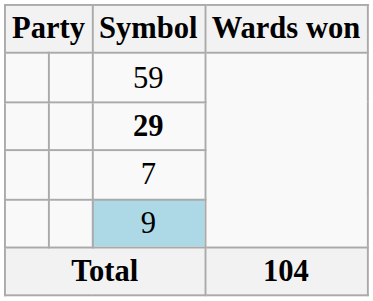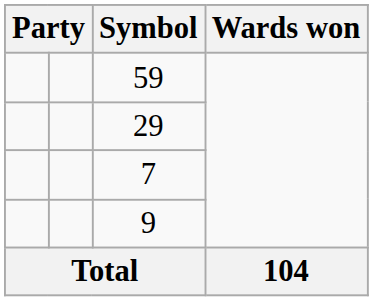(148, 125) bold -> (148, 125) normal
(148, 222) lightblue background -> (148, 222) no background
